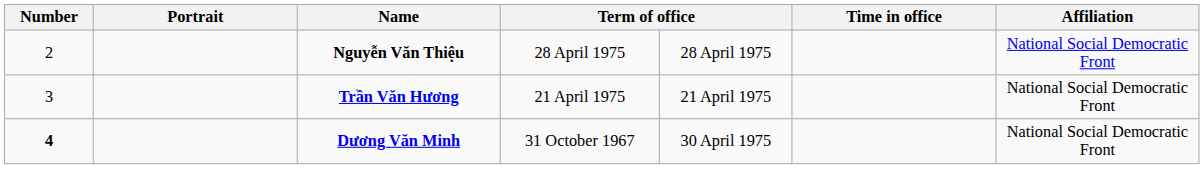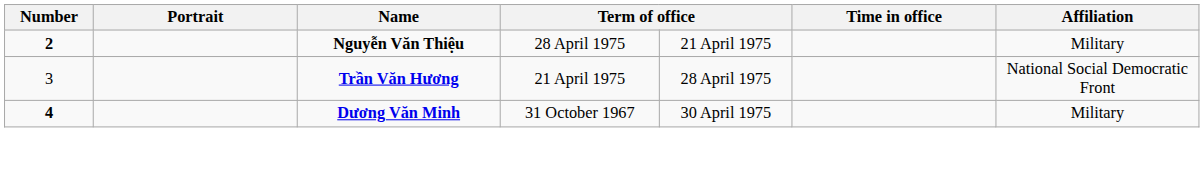(49, 52) normal -> (49, 43) bold
(726, 52) 28 April 1975 -> (726, 43) 21 April 1975
(1097, 52) National Social Democratic Front -> (1097, 43) Military
(726, 96) 21 April 1975 -> (726, 78) 28 April 1975
(1097, 140) National Social Democratic Front -> (1097, 113) Military
